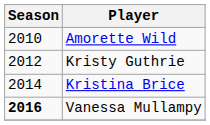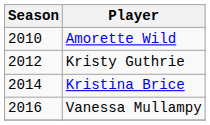(25, 108) bold -> (25, 108) normal
